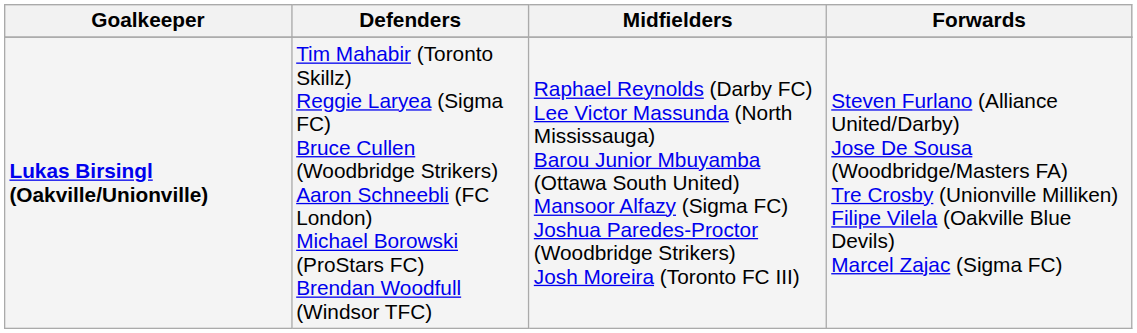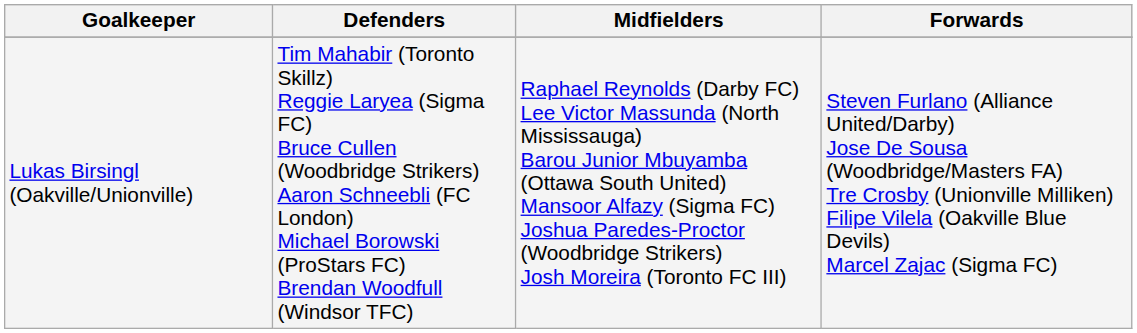(109, 182) bold -> (101, 182) normal
